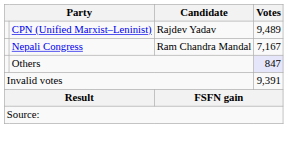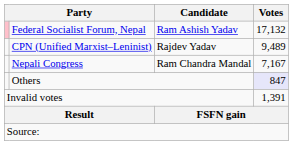+ row: (79, 30)
(269, 81) 9,391 -> (274, 98) 1,391
